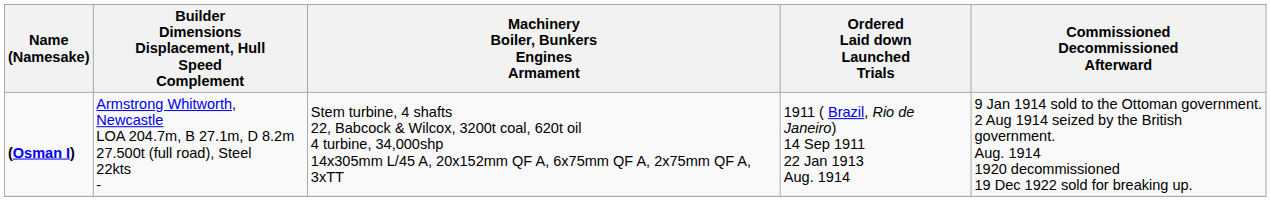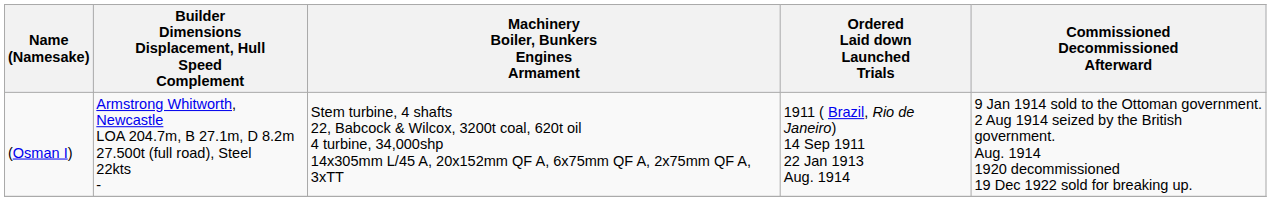(41, 152) bold -> (40, 152) normal
